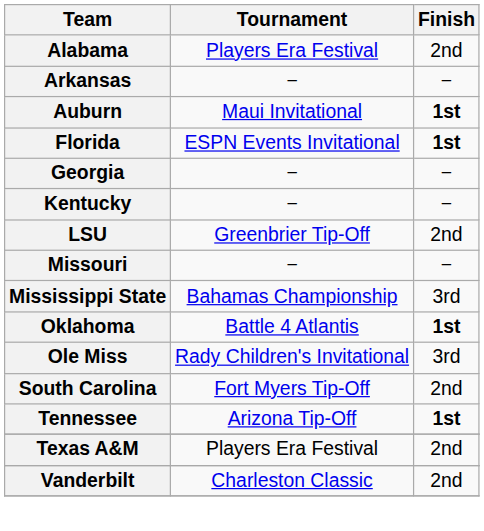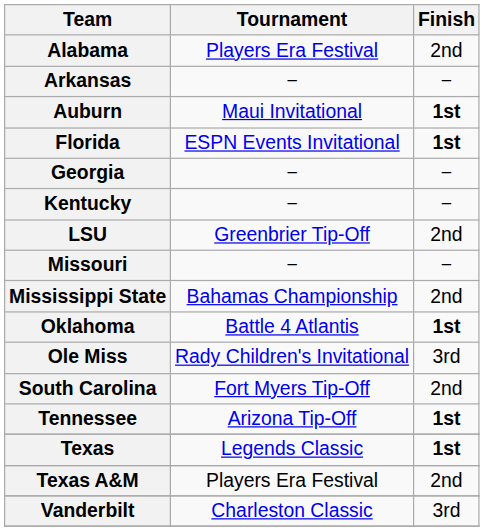(446, 296) 3rd -> (446, 296) 2nd
+ row: (88, 449)
(446, 480) 2nd -> (446, 511) 3rd
